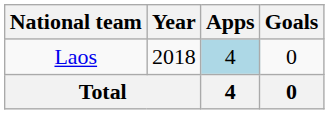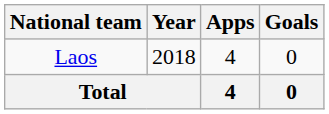(230, 56) lightblue background -> (230, 56) no background
